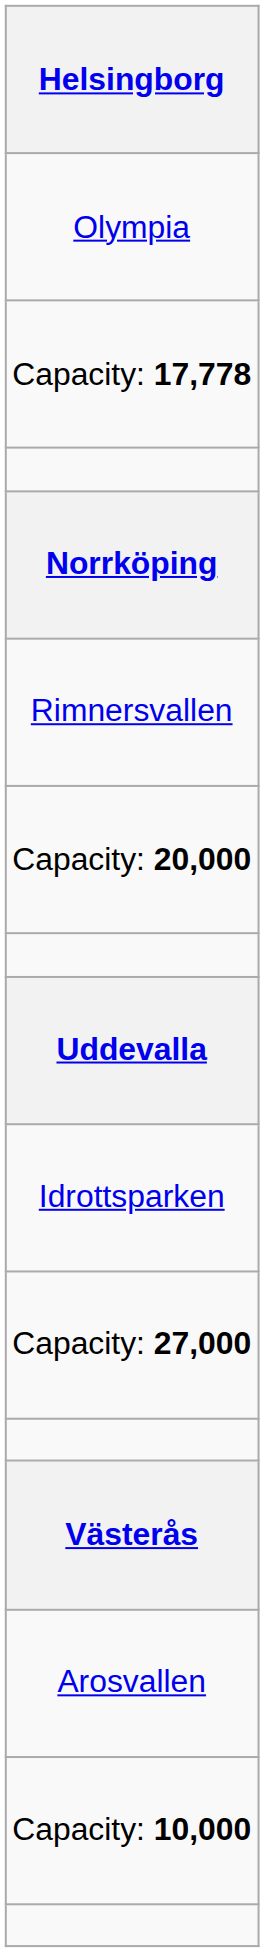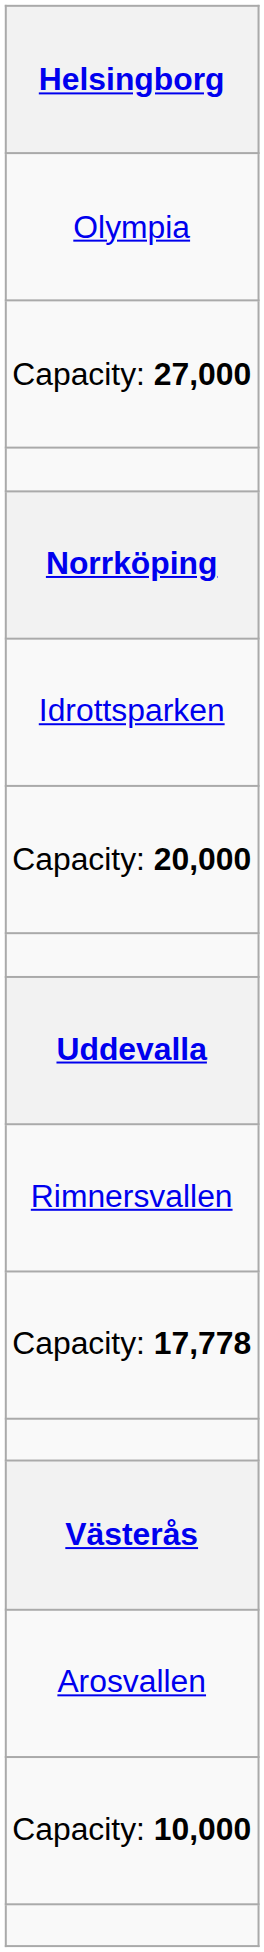(132, 373) Capacity: 17,778 -> (132, 373) Capacity: 27,000
(132, 711) Rimnersvallen -> (132, 711) Idrottsparken
(132, 1196) Idrottsparken -> (132, 1196) Rimnersvallen
(132, 1344) Capacity: 27,000 -> (132, 1344) Capacity: 17,778
